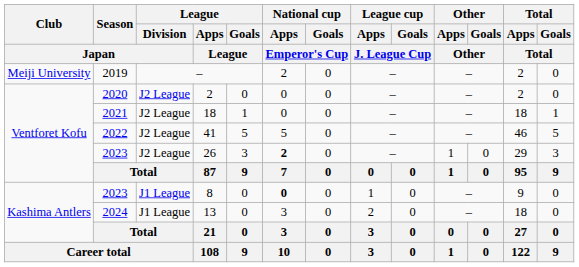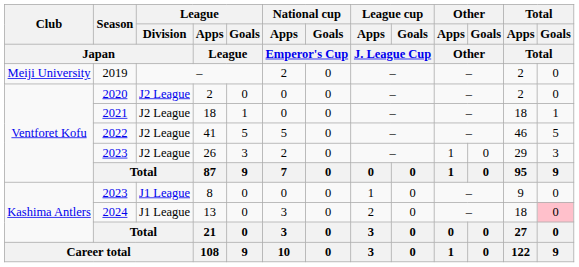(284, 152) bold -> (284, 152) normal
(284, 192) bold -> (284, 192) normal
(556, 212) no background -> (556, 212) pink background
